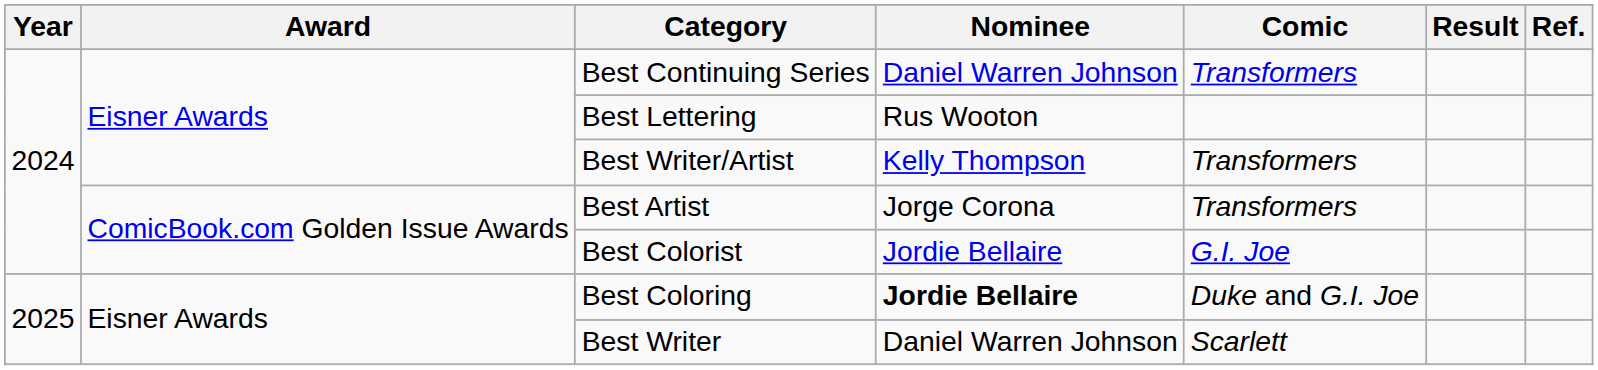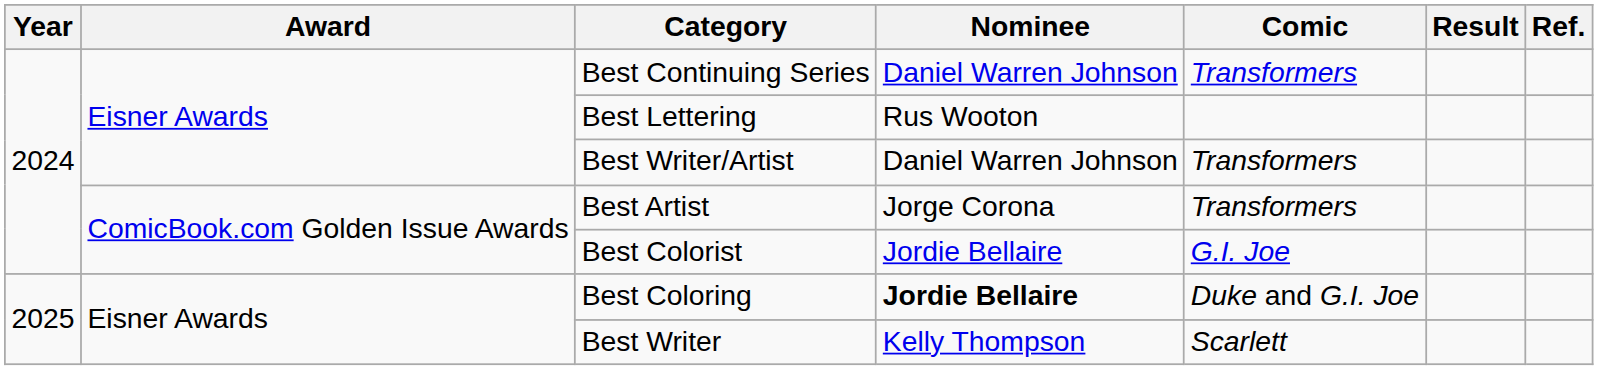(984, 161) Kelly Thompson -> (1030, 161) Daniel Warren Johnson
(1030, 341) Daniel Warren Johnson -> (984, 341) Kelly Thompson
